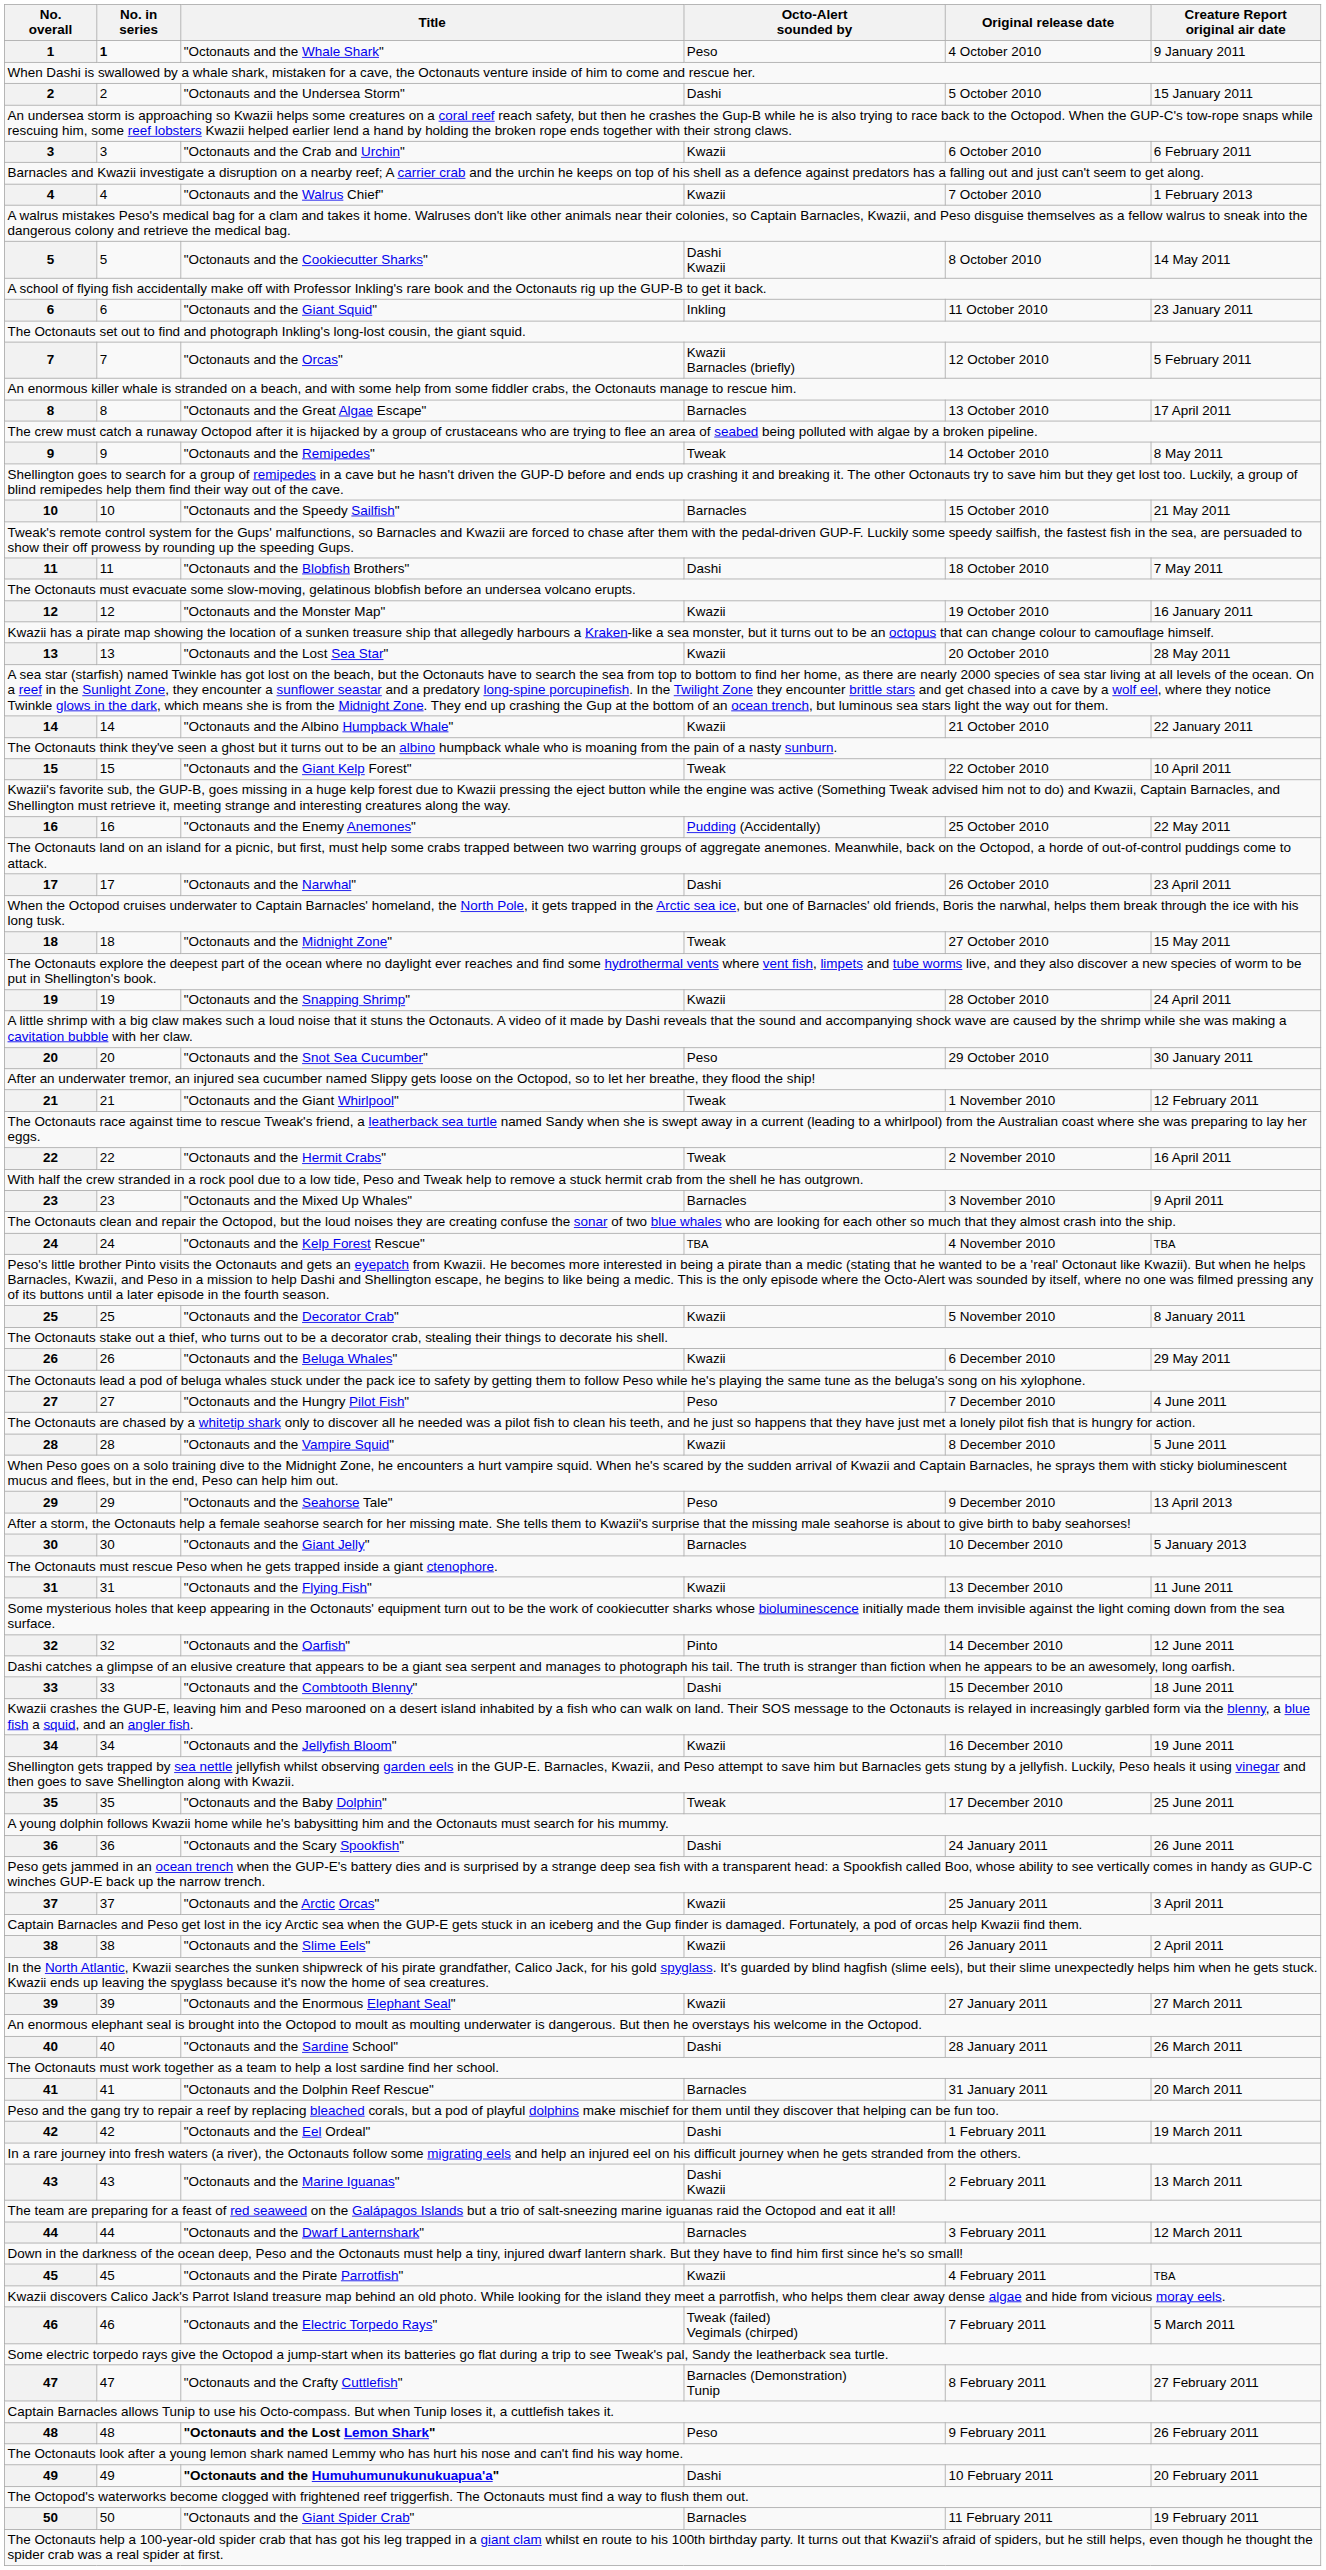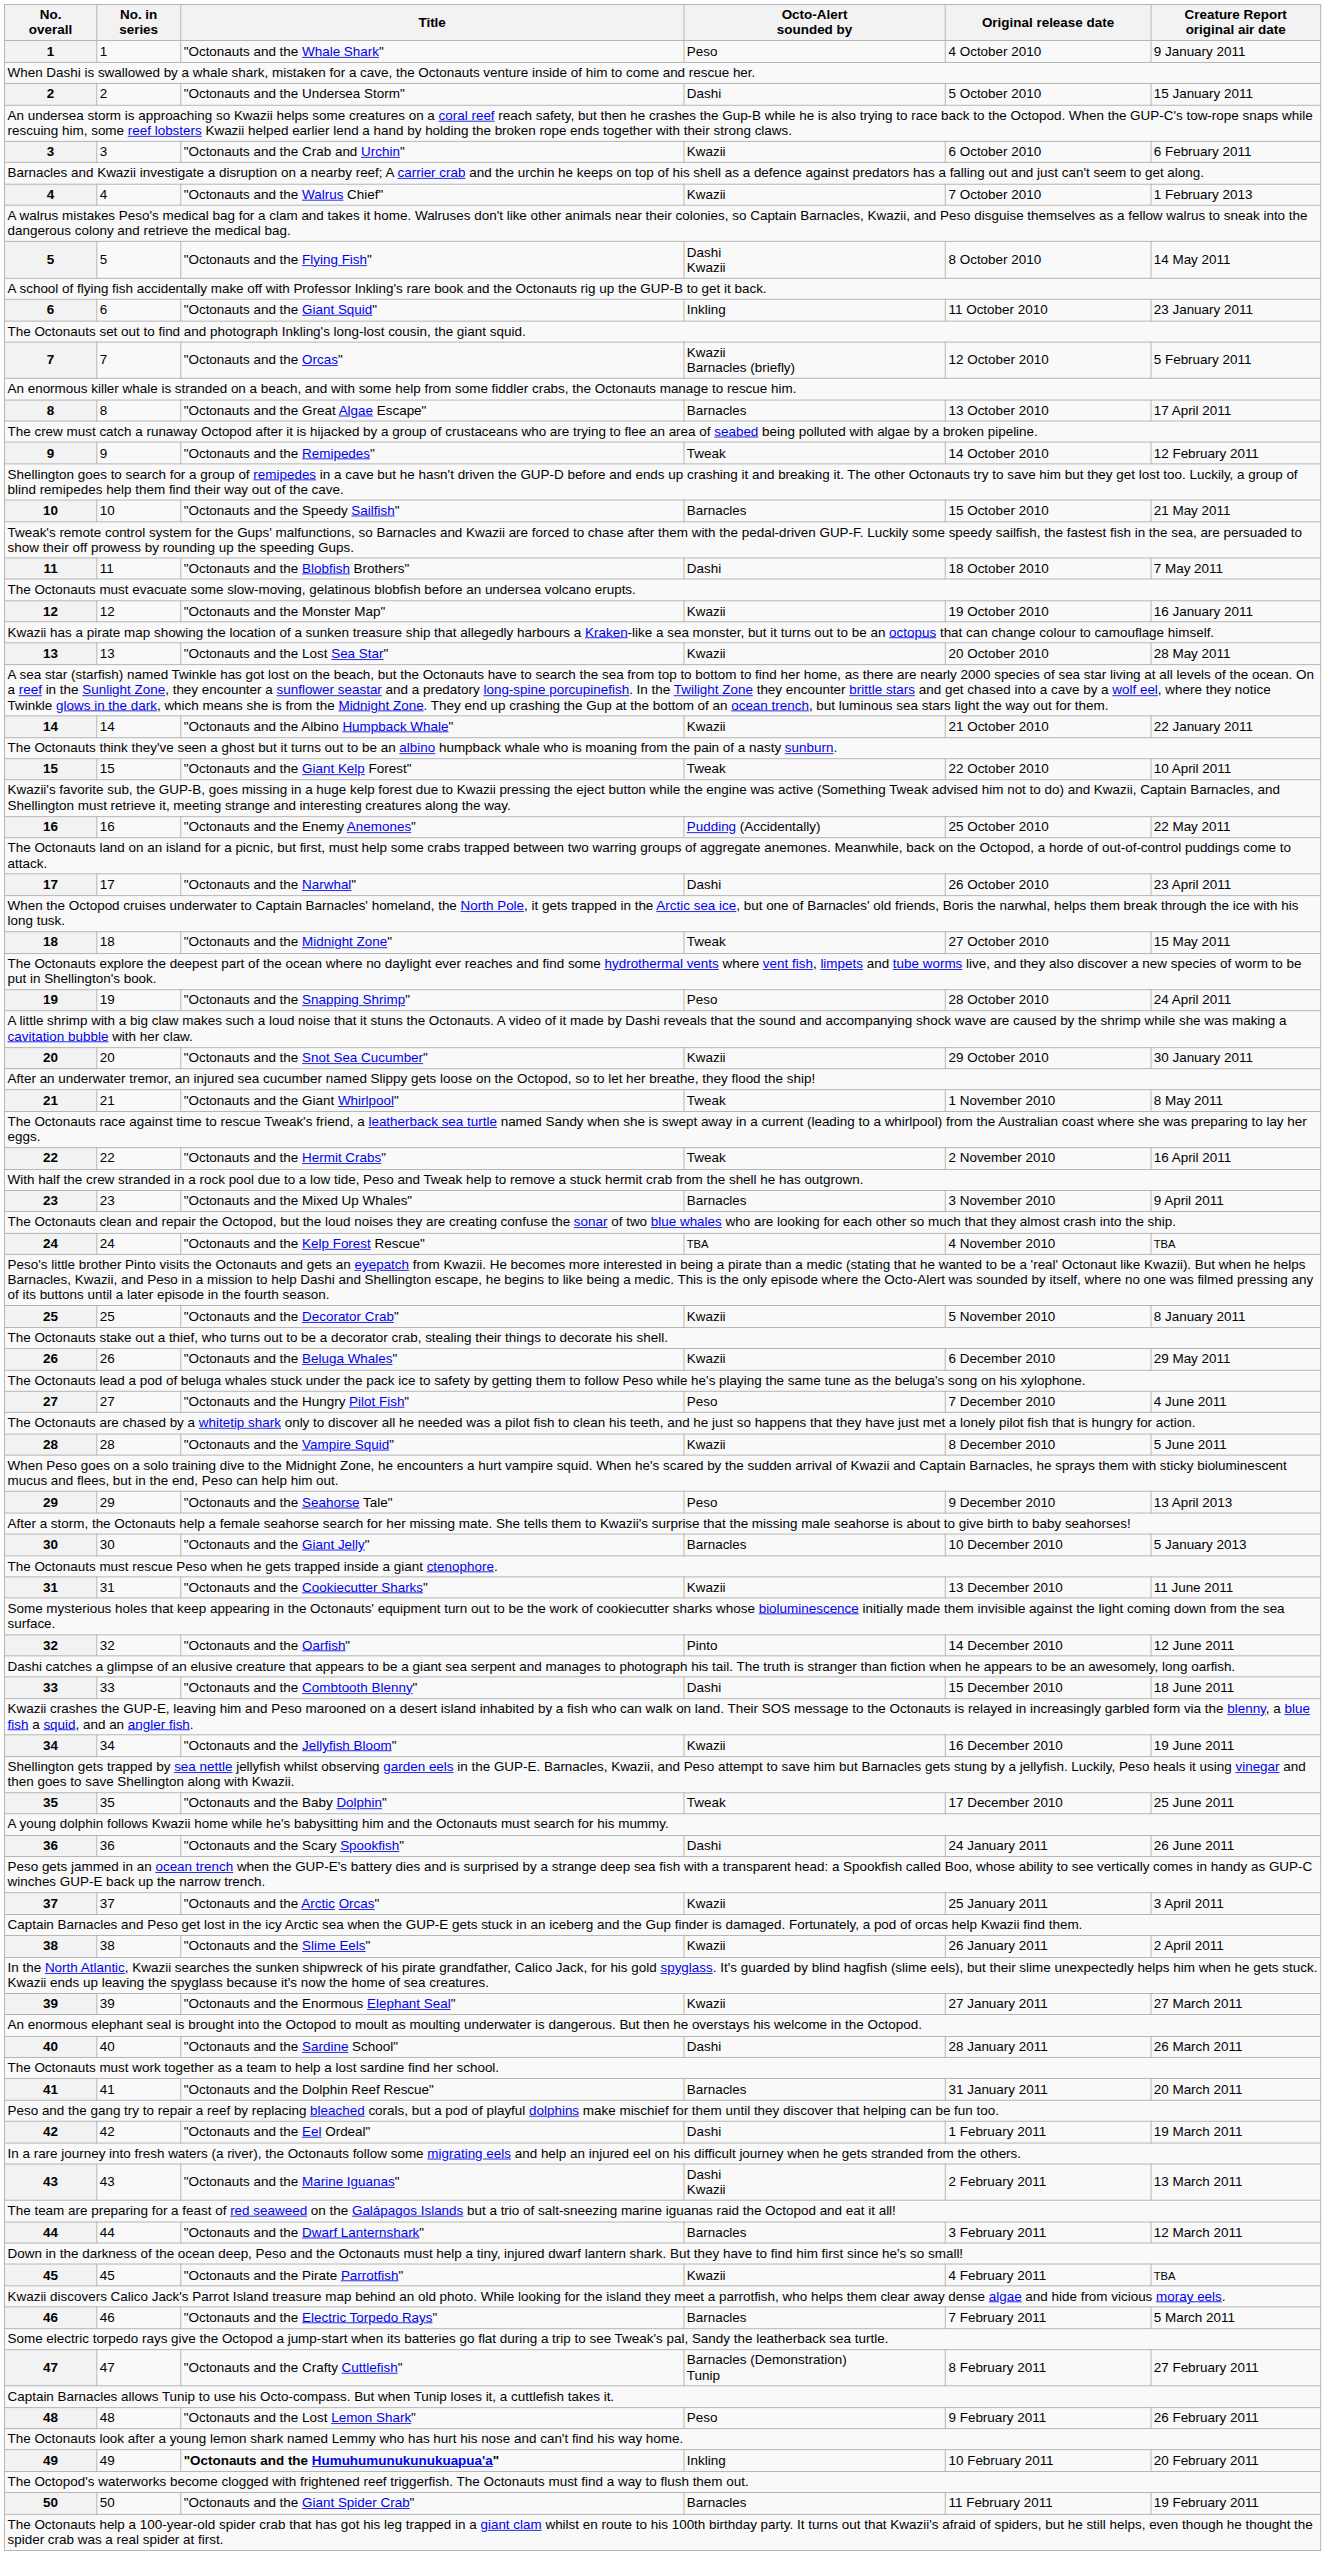(104, 51) bold -> (104, 51) normal
(306, 259) "Octonauts and the Cookiecutter Sharks" -> (278, 259) "Octonauts and the Flying Fish"
(1188, 453) 8 May 2011 -> (1206, 453) 12 February 2011
(706, 1000) Kwazii -> (702, 1000) Peso
(702, 1058) Peso -> (706, 1058) Kwazii
(1206, 1100) 12 February 2011 -> (1188, 1100) 8 May 2011
(278, 1587) "Octonauts and the Flying Fish" -> (306, 1587) "Octonauts and the Cookiecutter Sharks"
(742, 2325) Tweak (failed) Vegimals (chirped) -> (717, 2317) Barnacles
(310, 2433) bold -> (300, 2418) normal
(704, 2475) Dashi -> (706, 2460) Inkling
